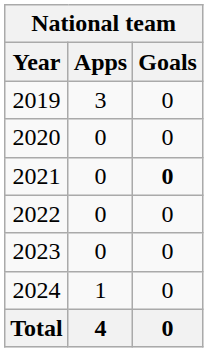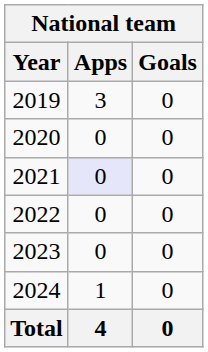(100, 175) no background -> (100, 175) lavender background
(168, 175) bold -> (168, 175) normal
